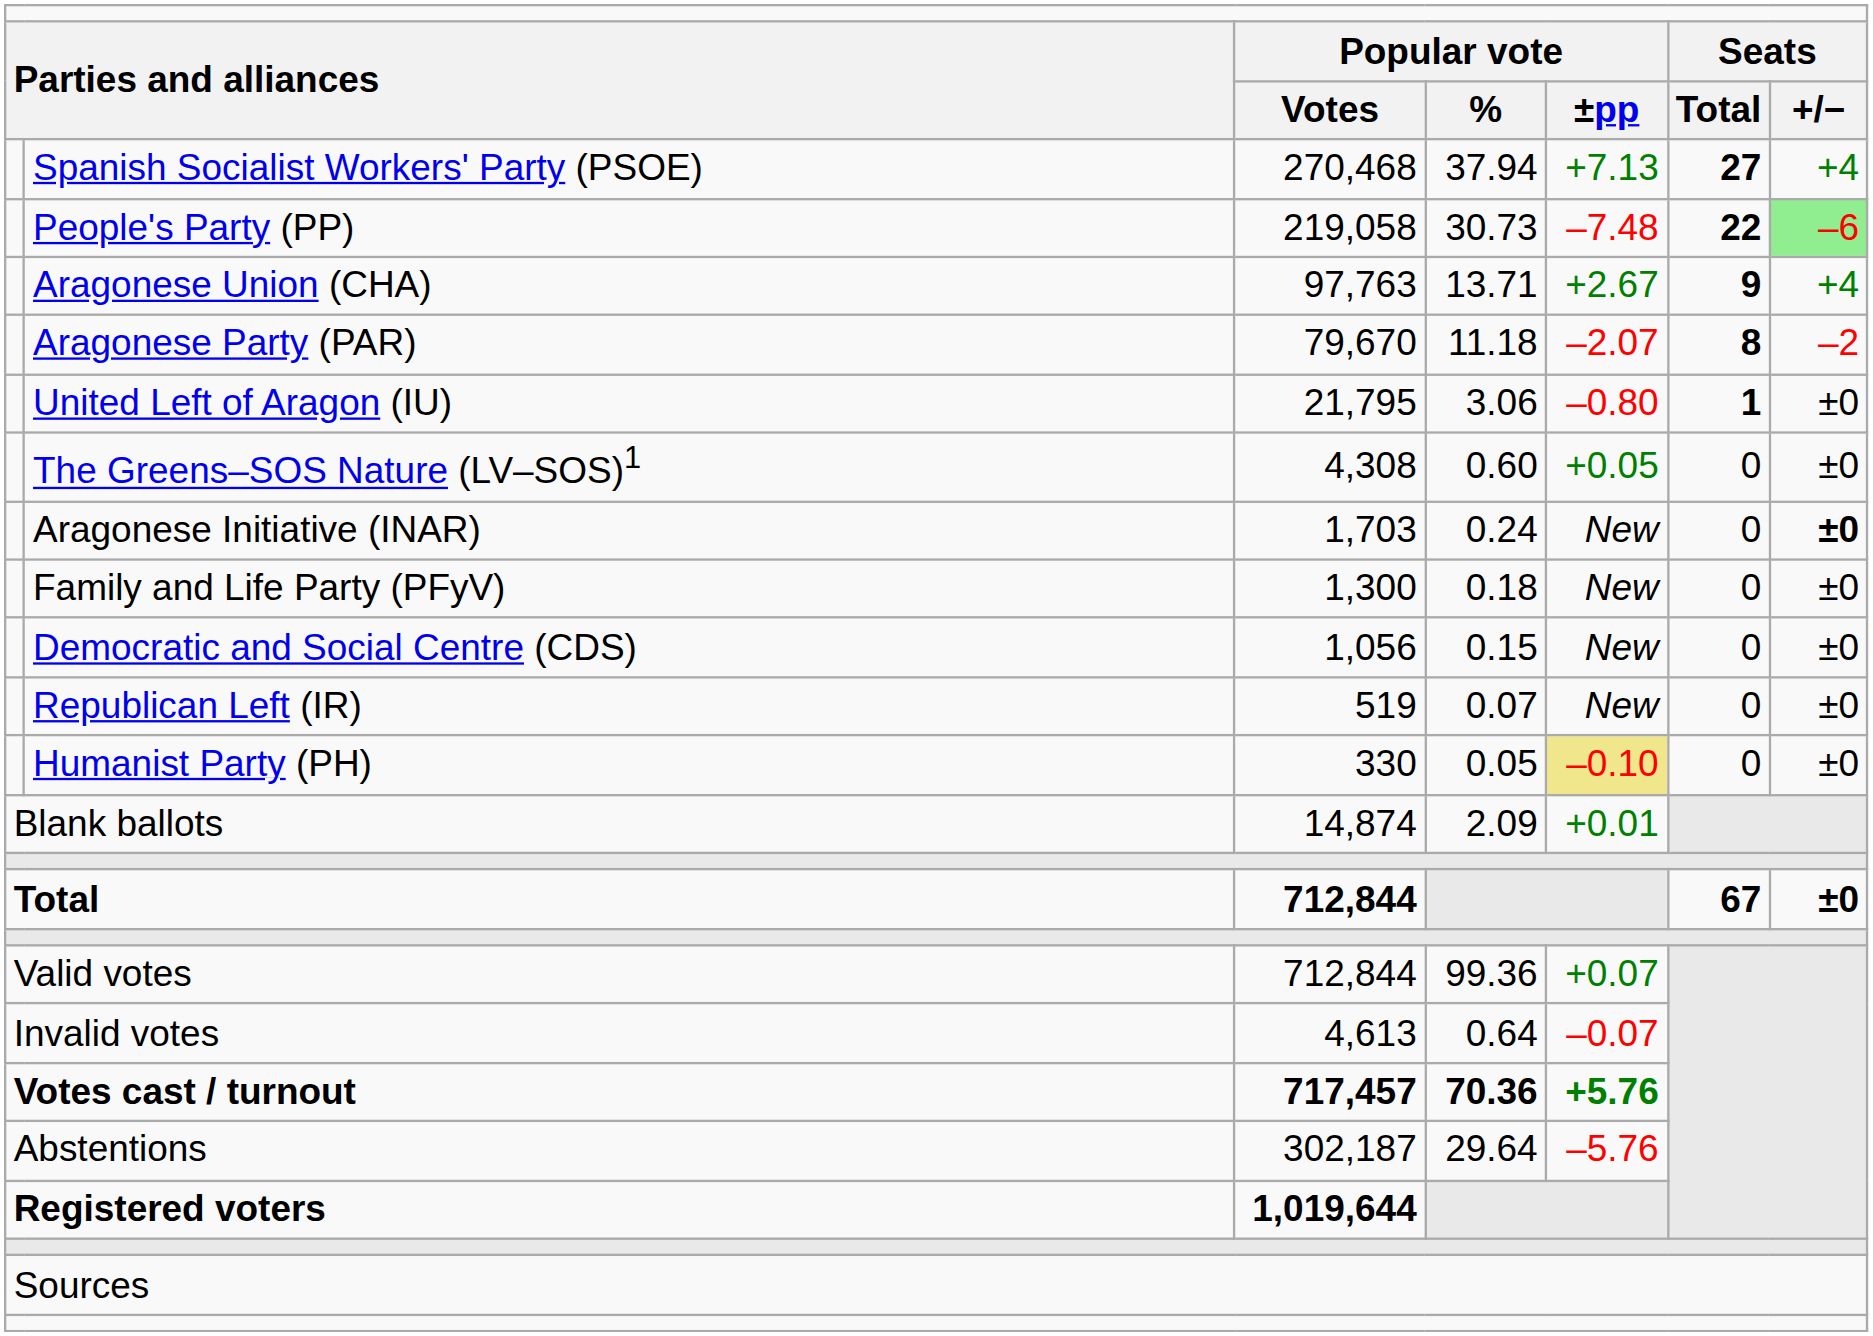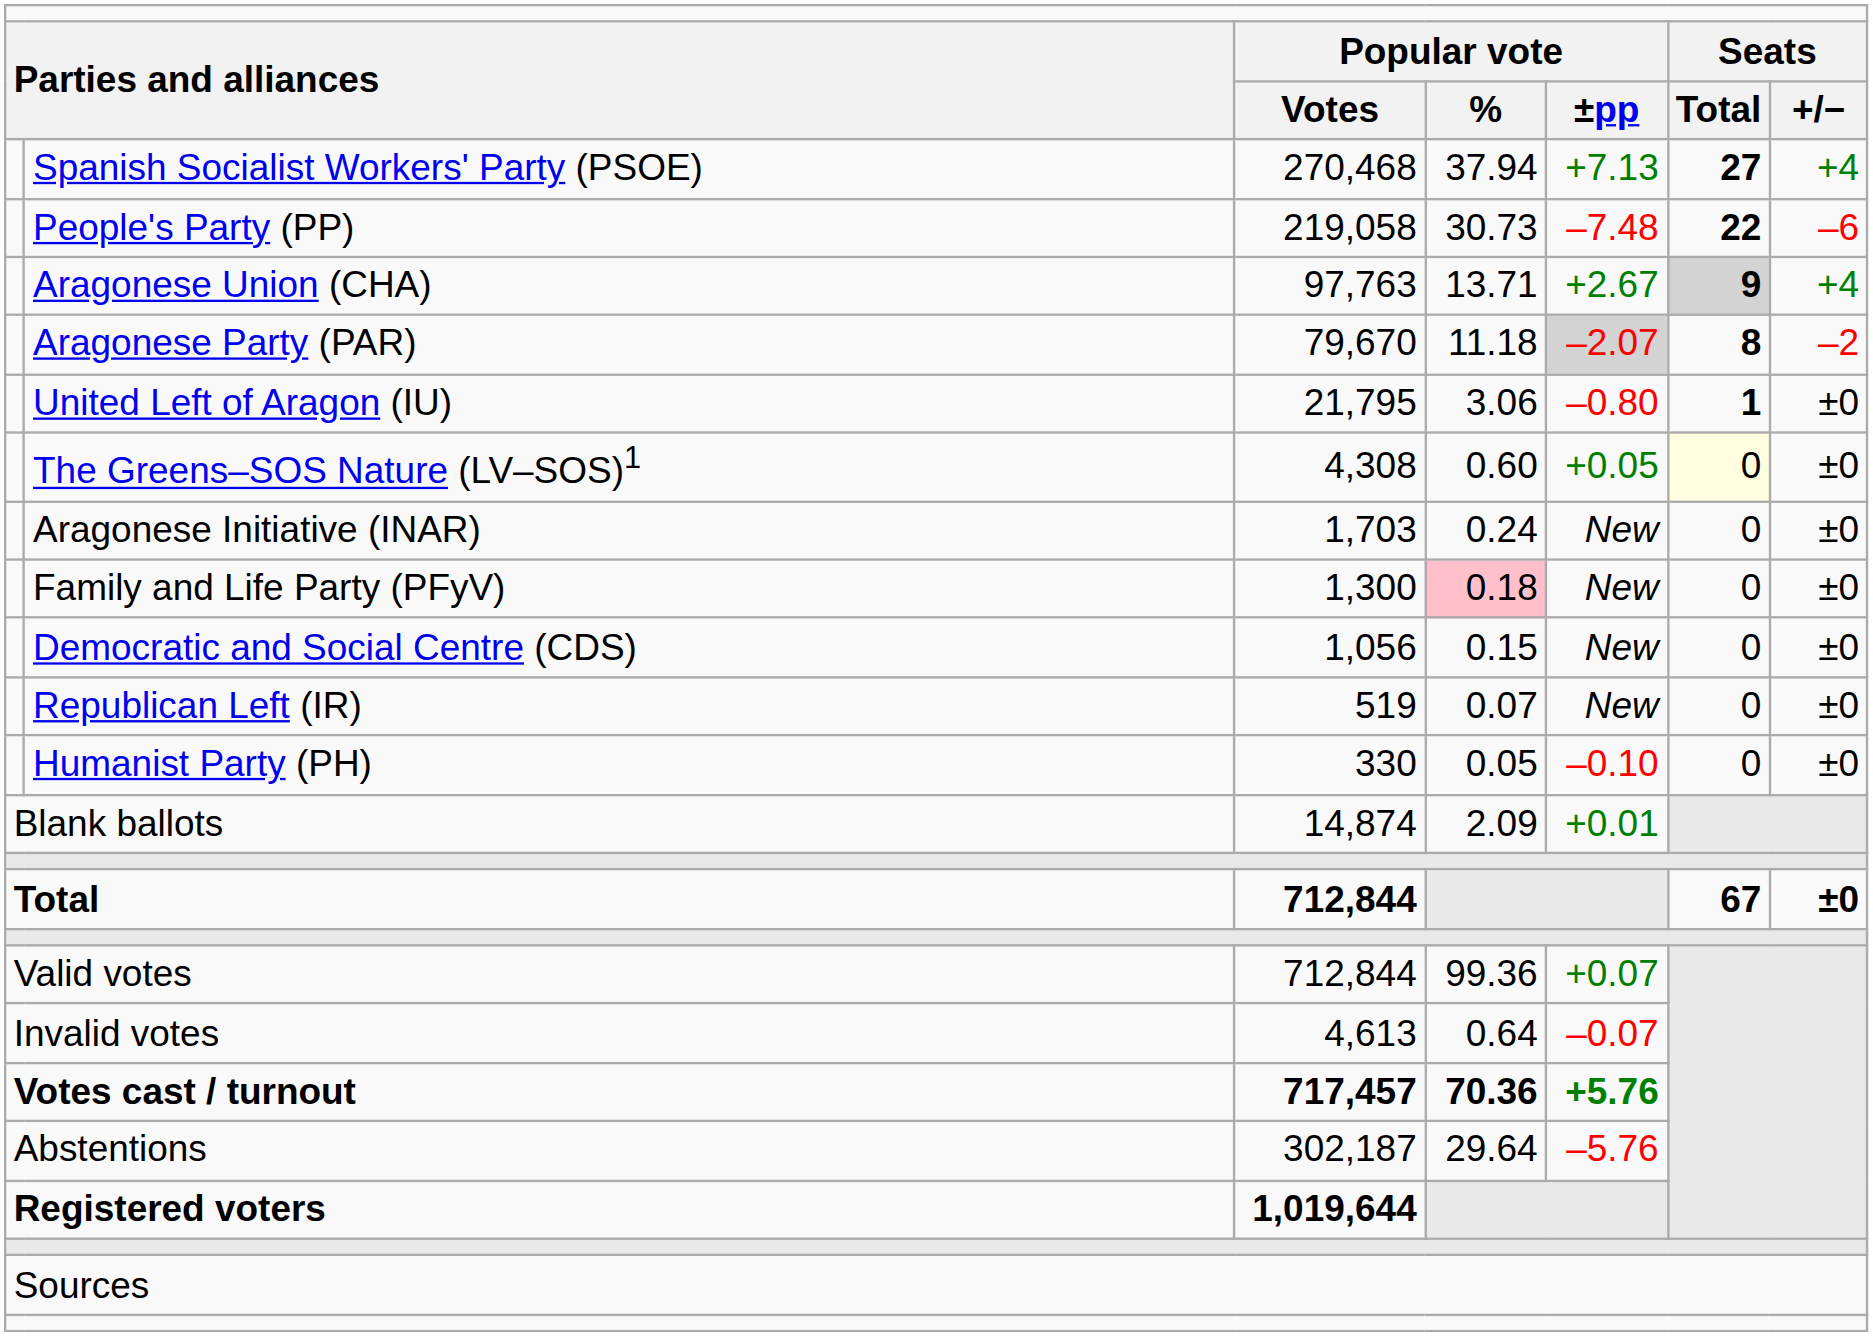(1839, 226) lightgreen background -> (1839, 226) no background
(1751, 285) no background -> (1751, 285) lightgrey background
(1612, 343) no background -> (1612, 343) lightgrey background
(1751, 466) no background -> (1751, 466) lightyellow background
(1839, 529) bold -> (1839, 529) normal
(1502, 588) no background -> (1502, 588) pink background
(1612, 764) khaki background -> (1612, 764) no background
